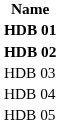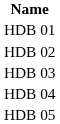(30, 30) bold -> (30, 30) normal
(30, 51) bold -> (30, 51) normal
